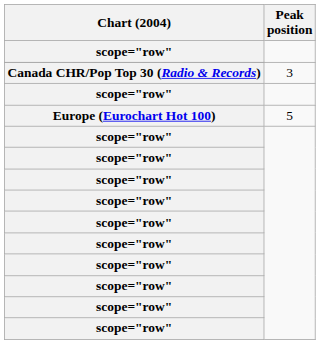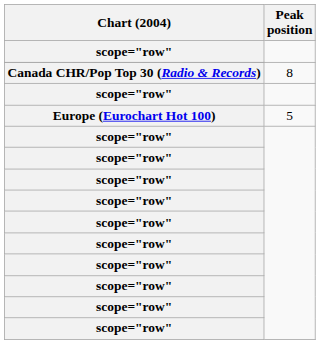(290, 72) 3 -> (290, 72) 8
